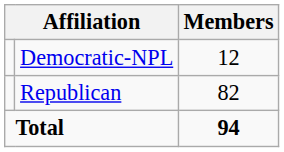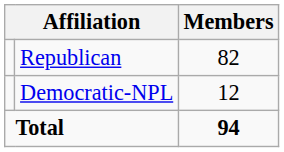rows swapped: (71, 92) <-> (97, 57)
